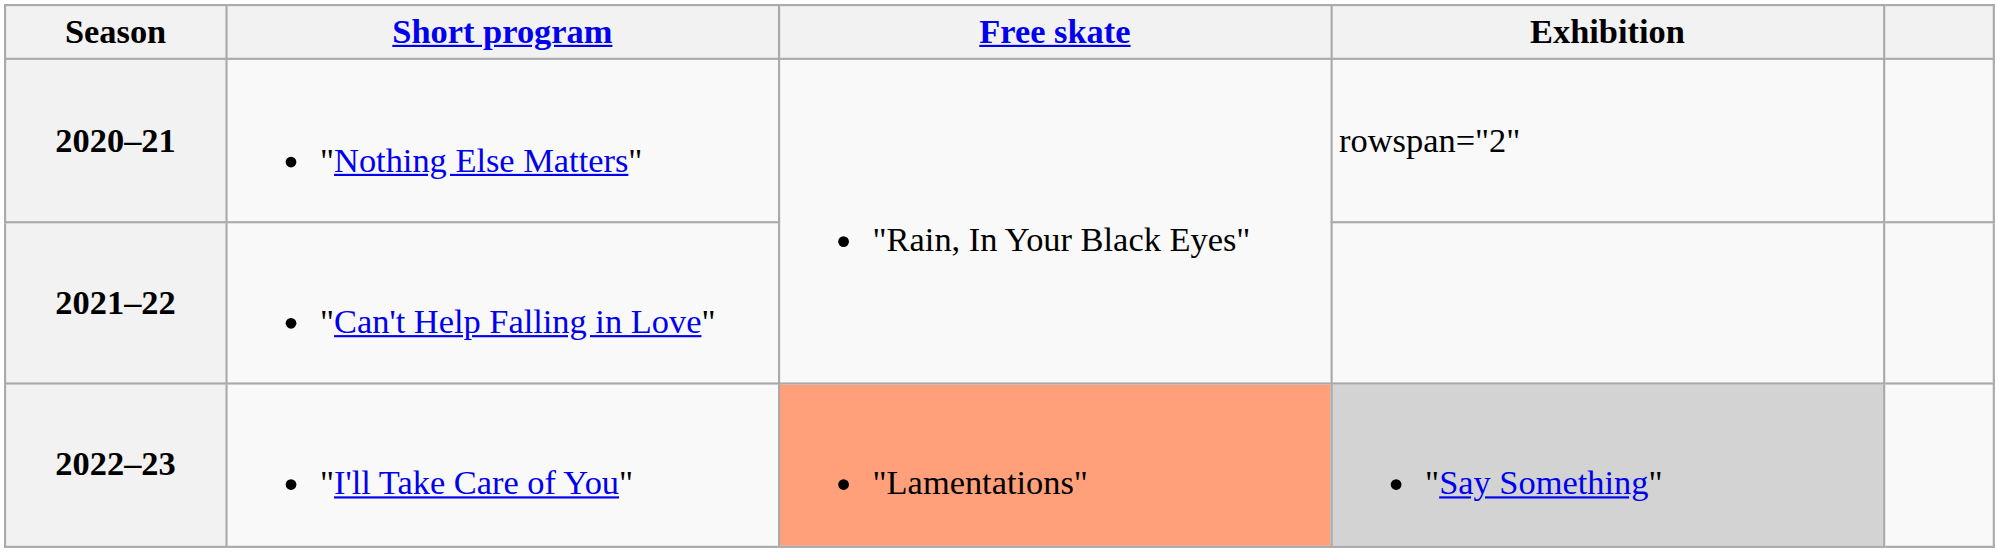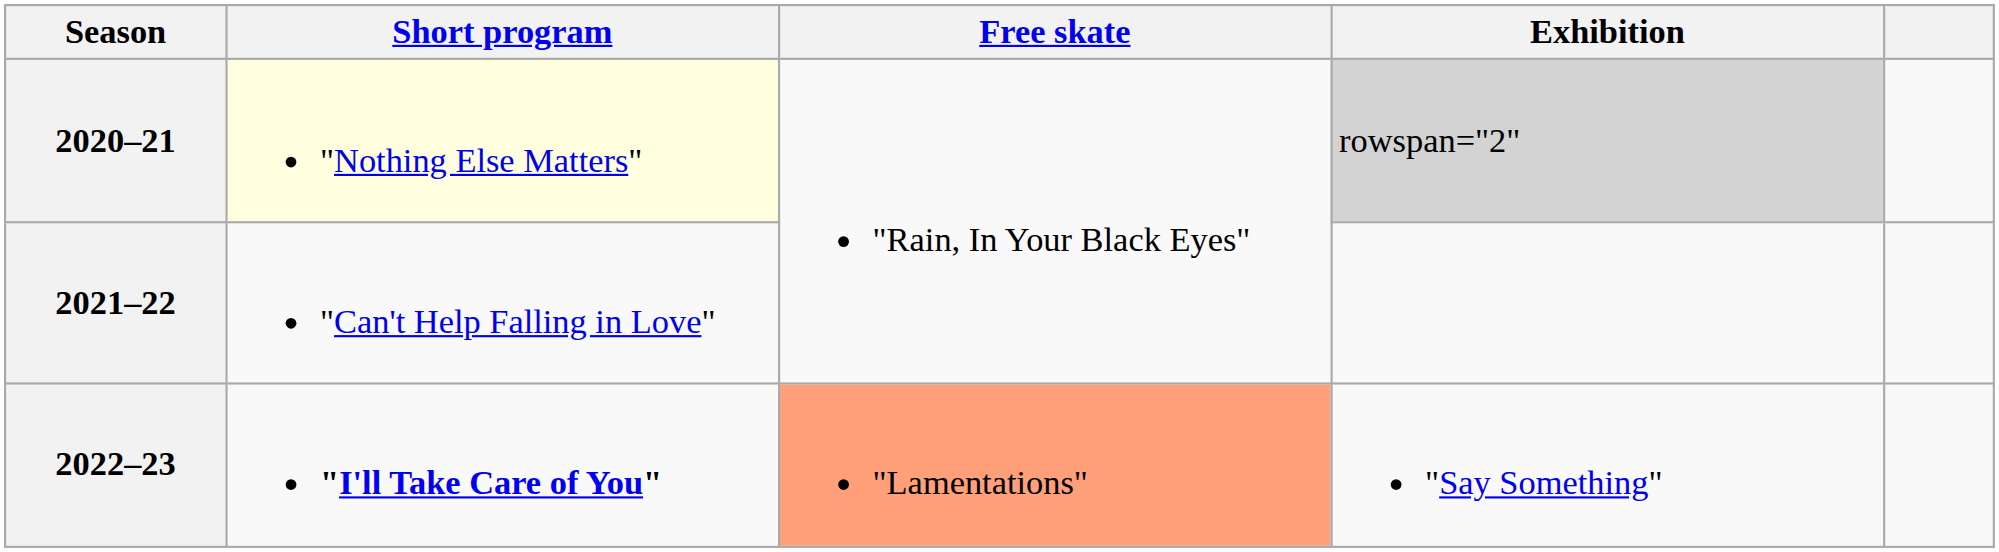(502, 160) no background -> (502, 160) lightyellow background
(1430, 140) no background -> (1430, 140) lightgrey background
(502, 484) normal -> (502, 484) bold
(1607, 484) lightgrey background -> (1607, 484) no background
